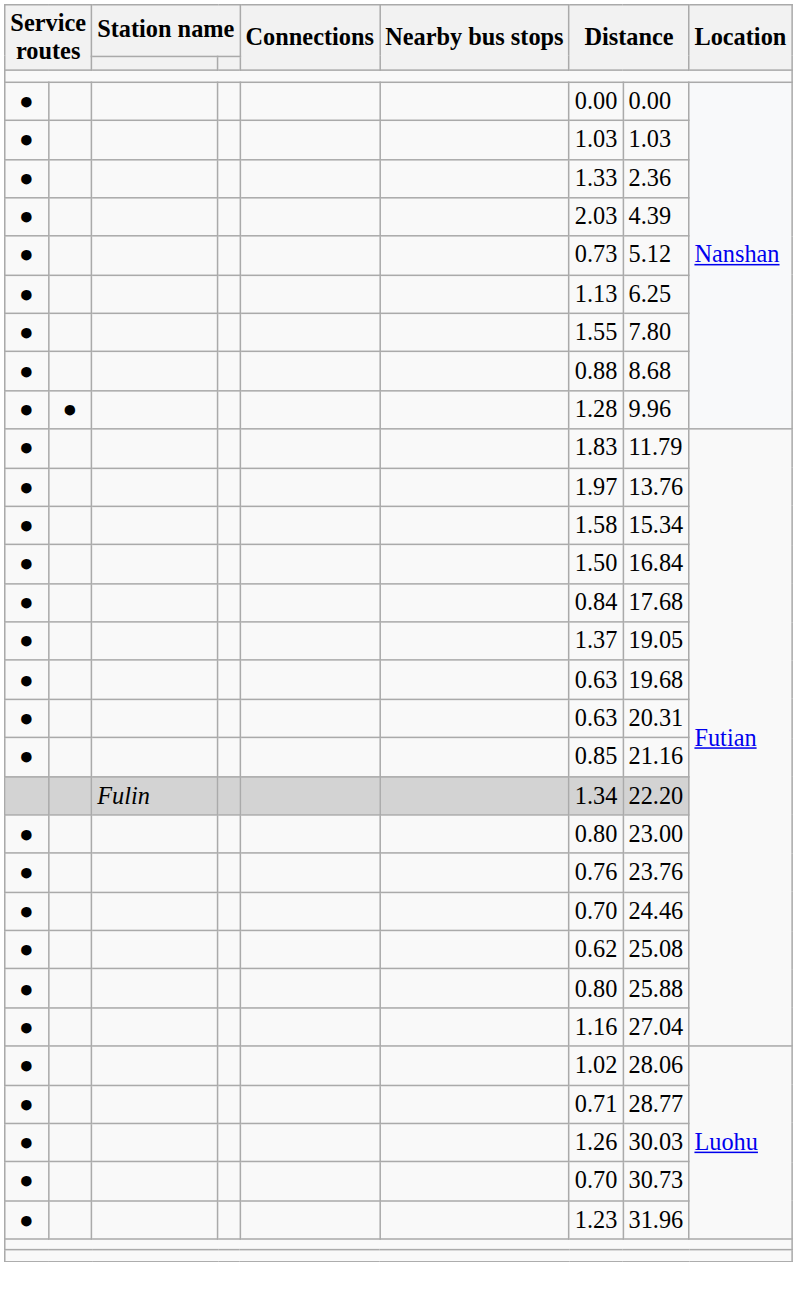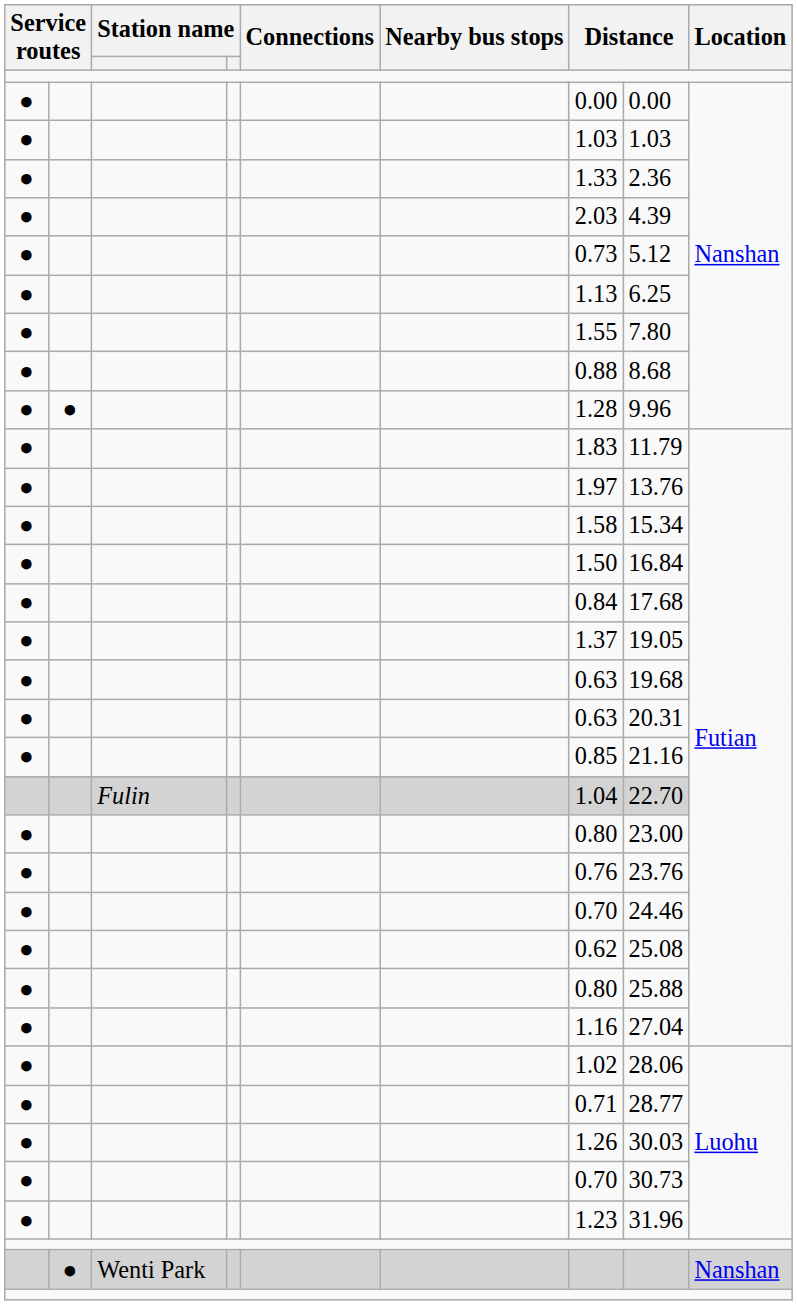(596, 795) 1.34 -> (596, 795) 1.04
(656, 795) 22.20 -> (656, 795) 22.70
+ row: (26, 1269)
